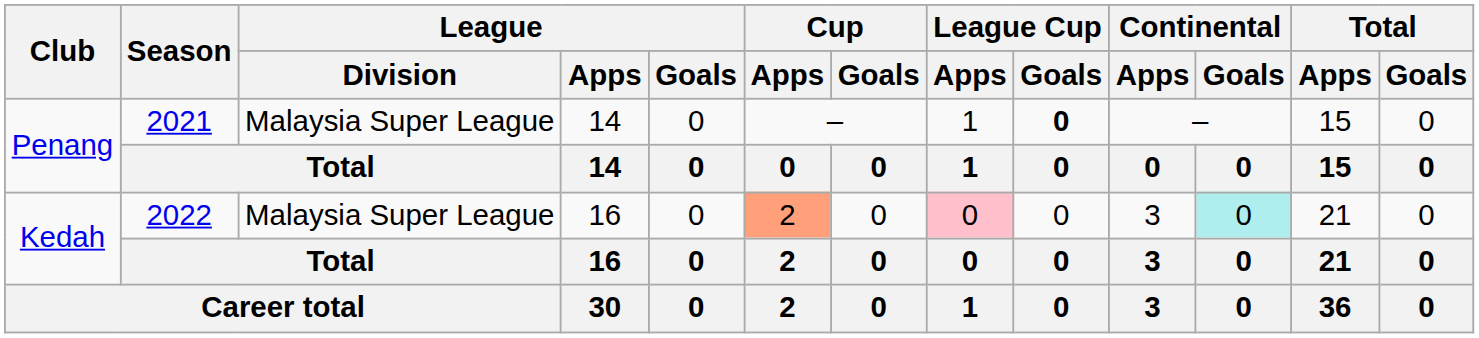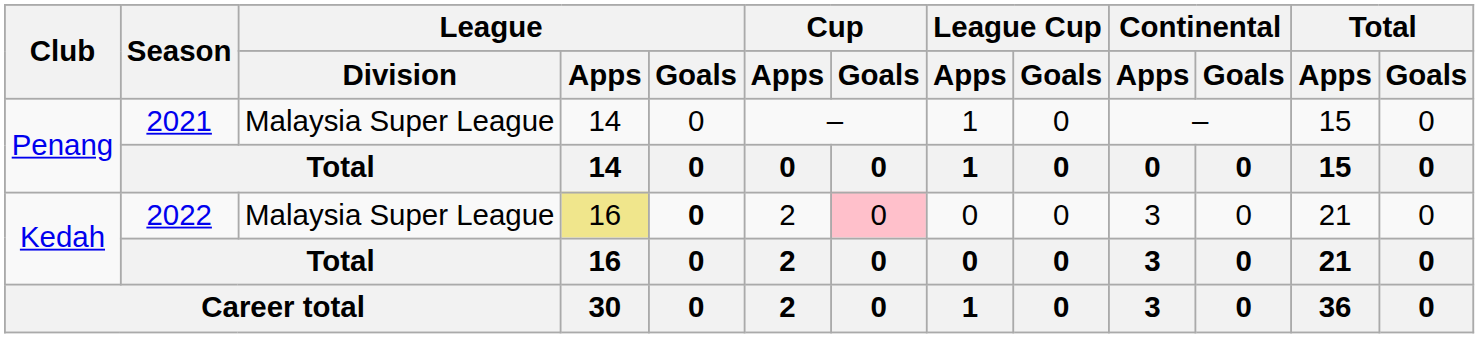(1061, 121) bold -> (1061, 121) normal
(605, 214) no background -> (605, 214) khaki background
(696, 214) normal -> (696, 214) bold
(787, 214) lightsalmon background -> (787, 214) no background
(879, 214) no background -> (879, 214) pink background
(970, 214) pink background -> (970, 214) no background
(1244, 214) paleturquoise background -> (1244, 214) no background
